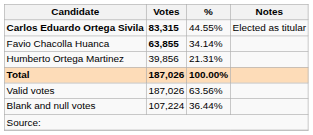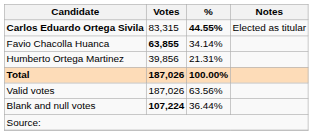(164, 28) bold -> (164, 28) normal
(206, 28) normal -> (206, 28) bold
(166, 106) normal -> (166, 106) bold
